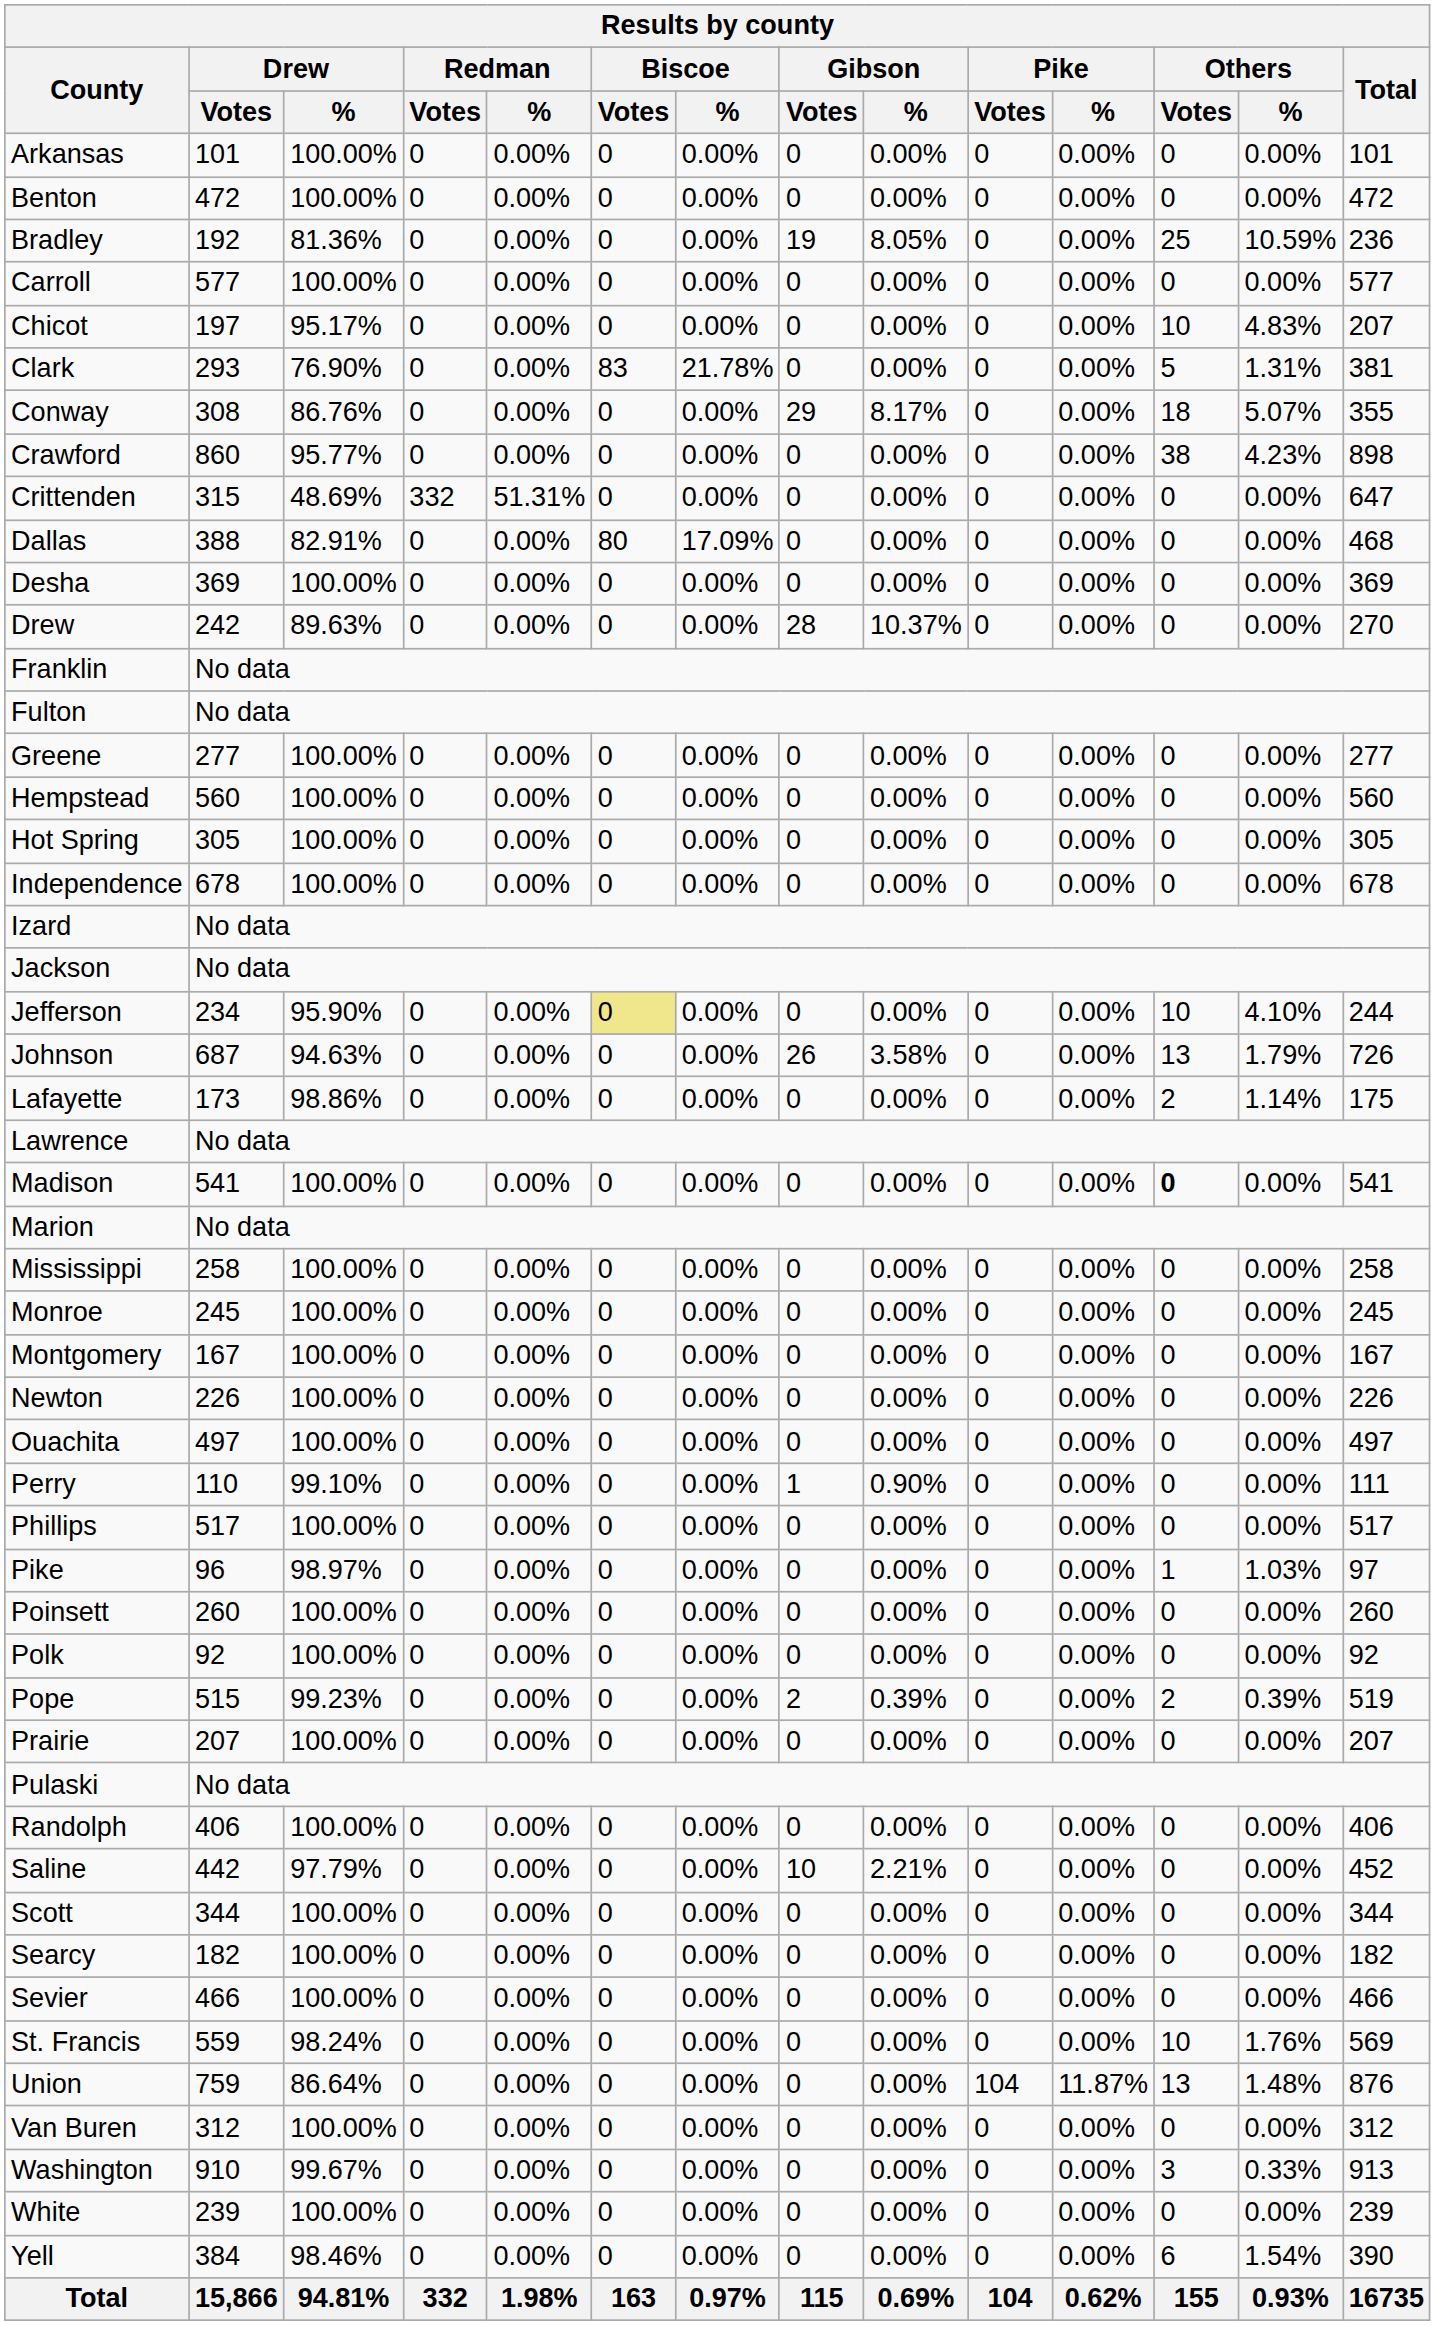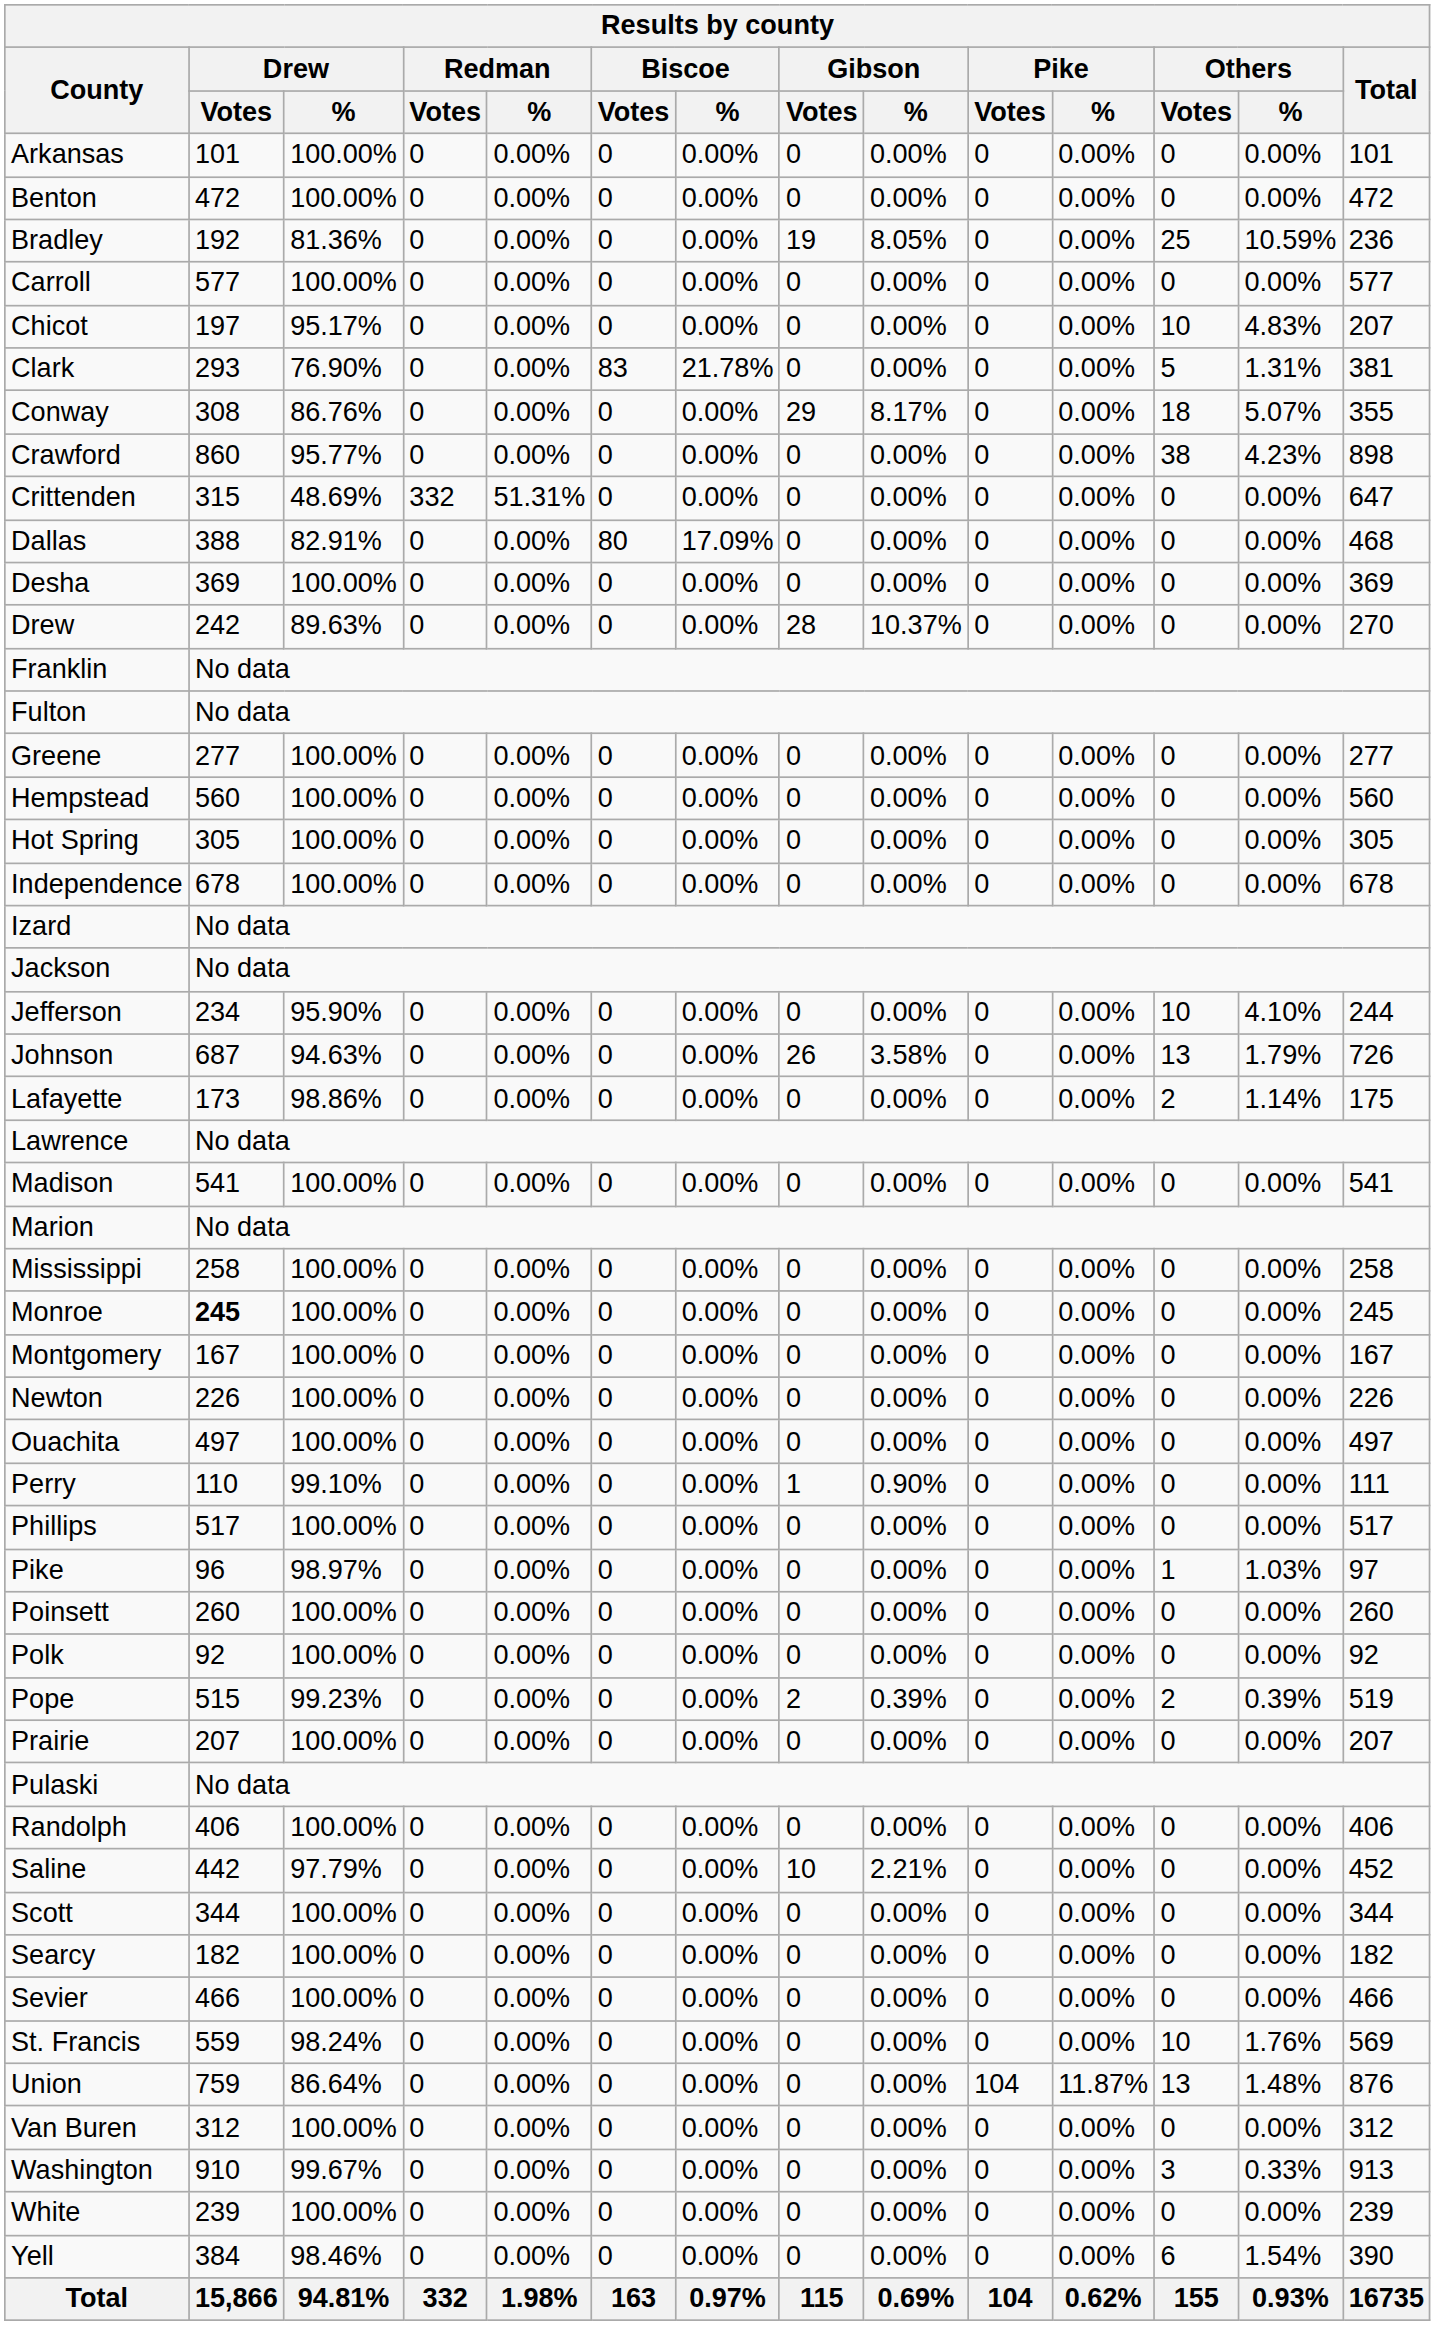(605, 1012) khaki background -> (605, 1012) no background
(1168, 1183) bold -> (1168, 1183) normal
(218, 1312) normal -> (218, 1312) bold
